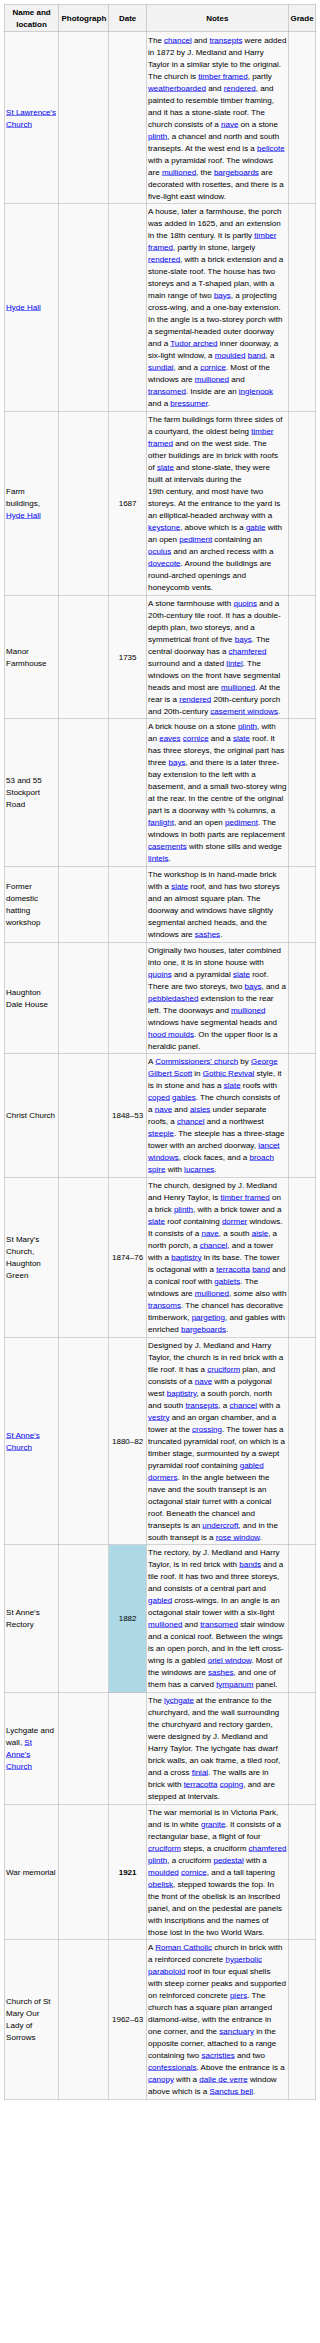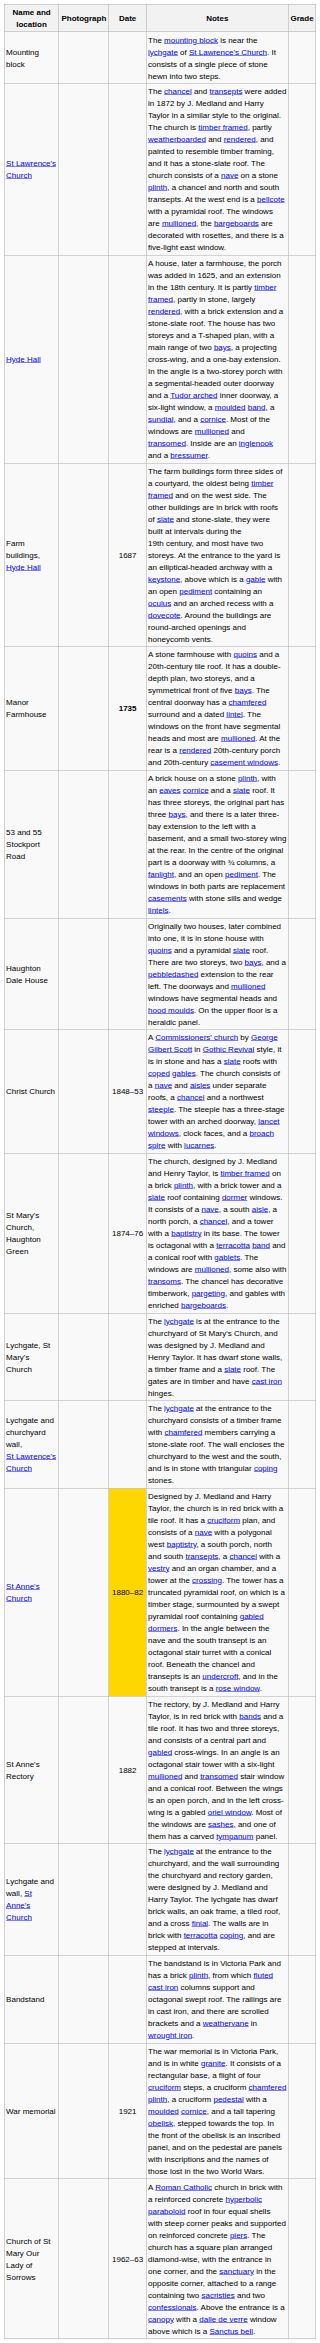+ row: (23, 58)
(128, 657) normal -> (128, 708) bold
- row: (23, 904)
+ row: (28, 1357)
+ row: (31, 1444)
(128, 1441) no background -> (128, 1592) gold background
(128, 1618) lightblue background -> (128, 1770) no background
+ row: (25, 1999)
(128, 1872) bold -> (128, 2111) normal
